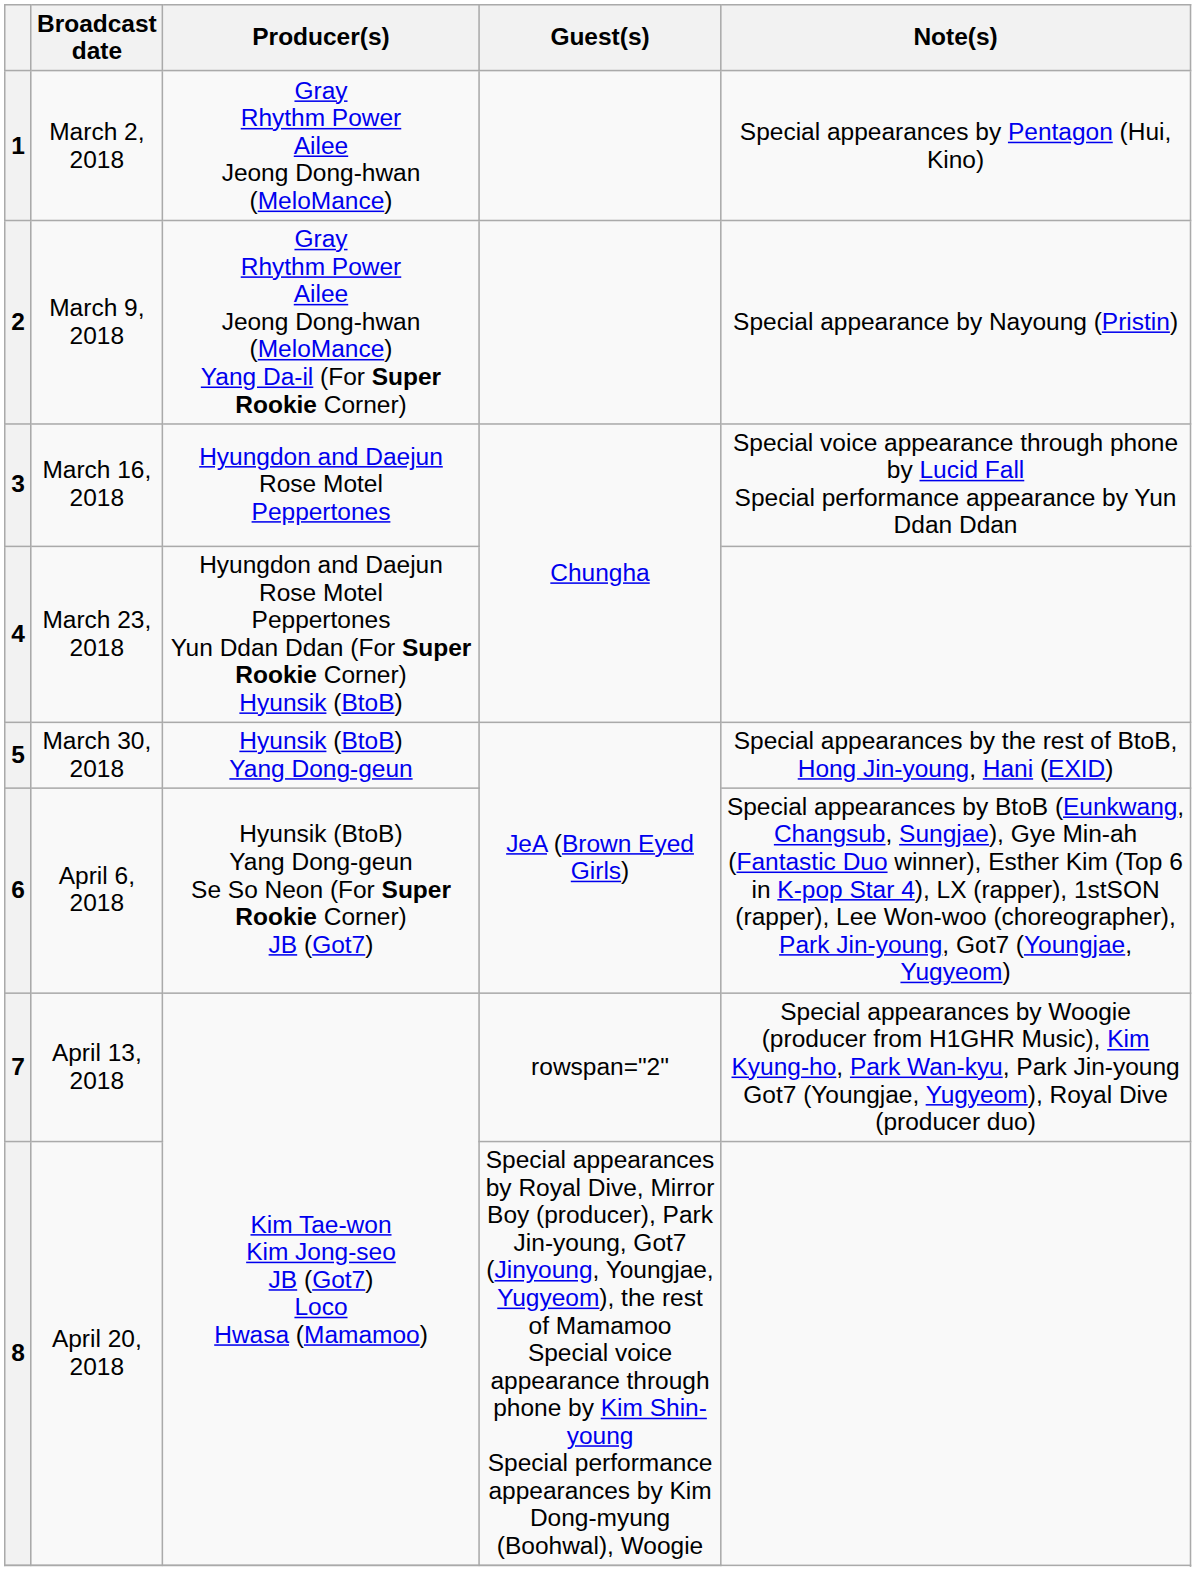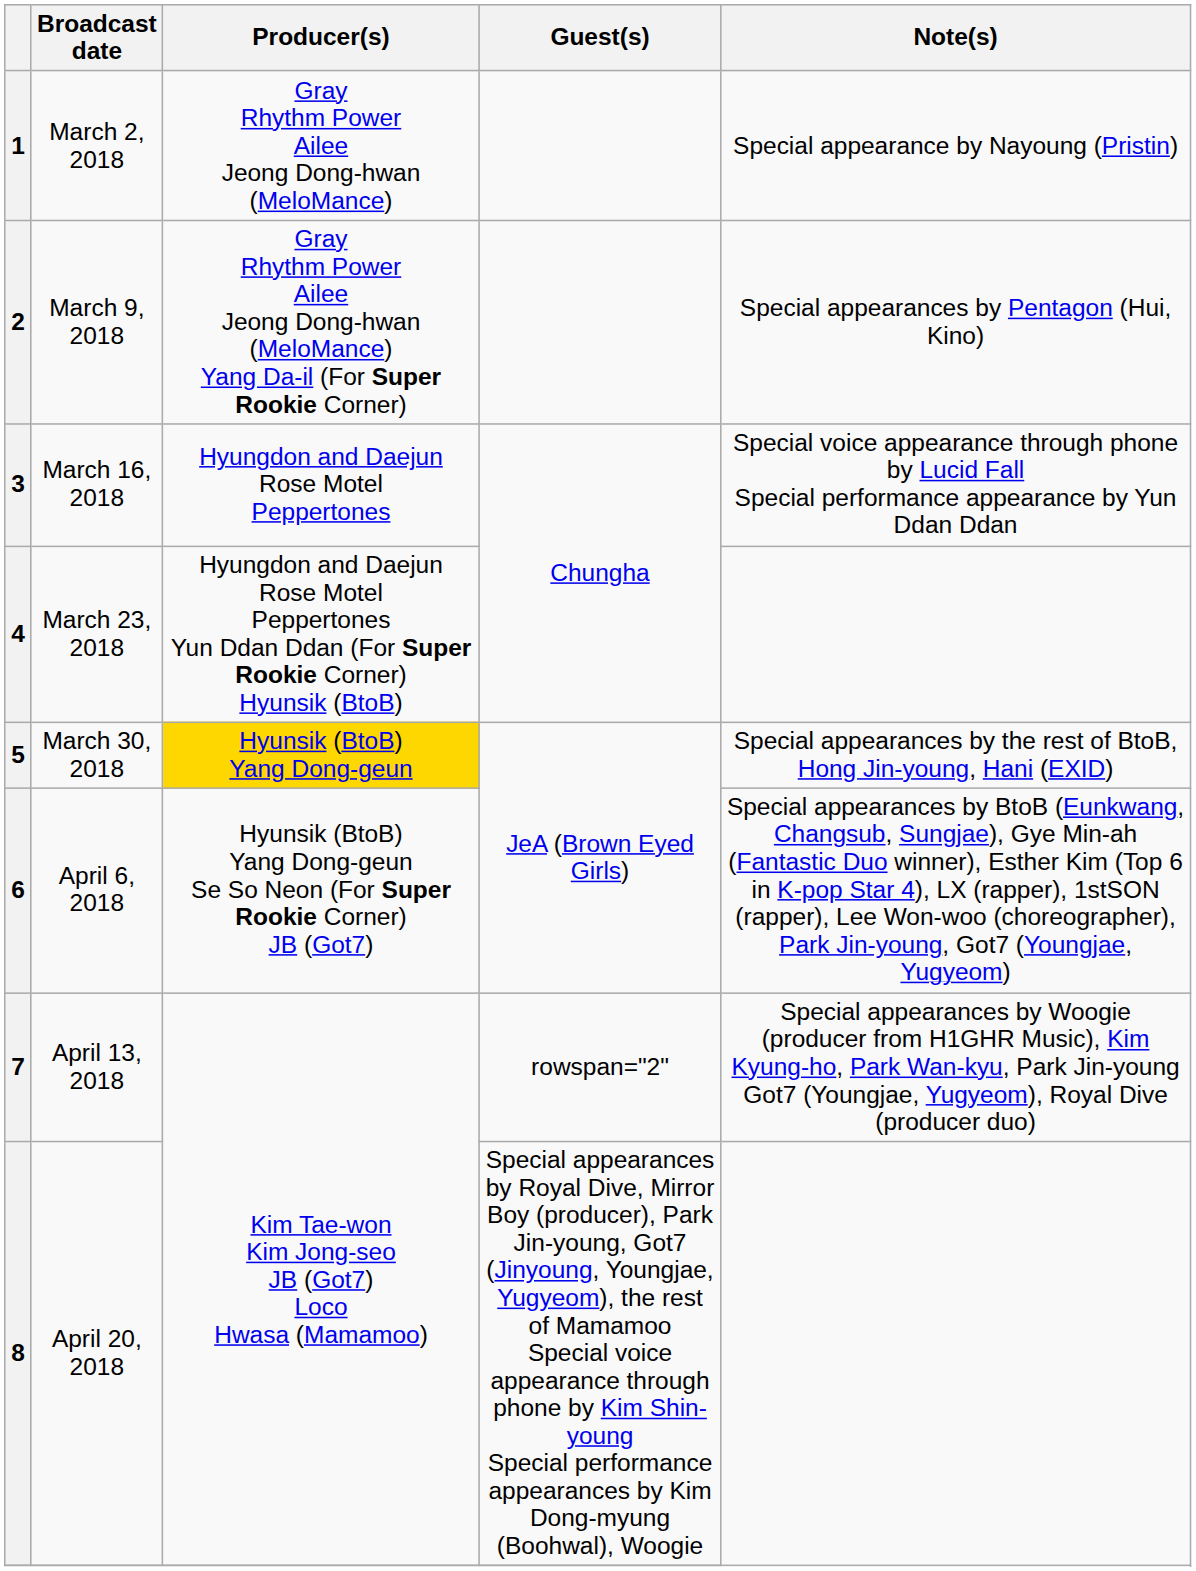(956, 145) Special appearances by Pentagon (Hui, Kino) -> (956, 145) Special appearance by Nayoung (Pristin)
(956, 321) Special appearance by Nayoung (Pristin) -> (956, 321) Special appearances by Pentagon (Hui, Kino)
(321, 755) no background -> (321, 755) gold background
